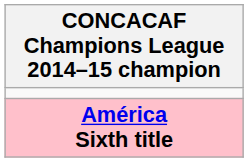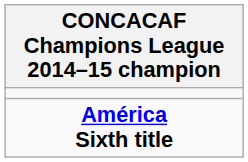(124, 127) pink background -> (124, 127) no background
